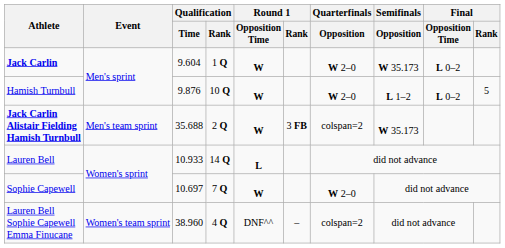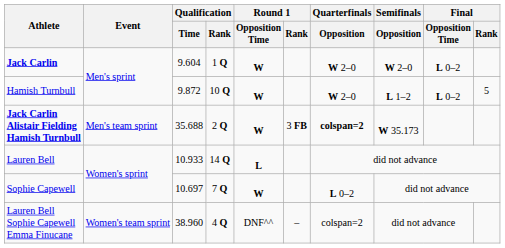(399, 68) W 35.173 -> (399, 68) W 2–0
(189, 91) 9.876 -> (189, 91) 9.872
(342, 125) normal -> (342, 125) bold
(342, 194) W 2–0 -> (342, 194) L 0–2
